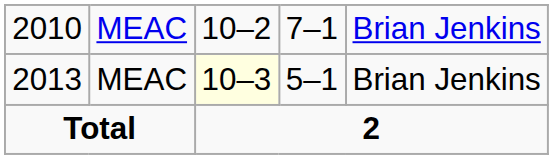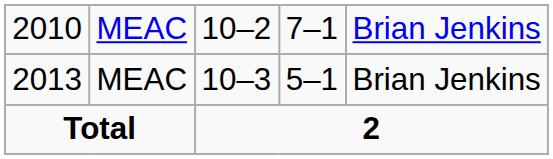(236, 79) lightyellow background -> (236, 79) no background
